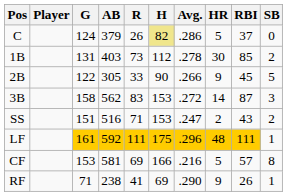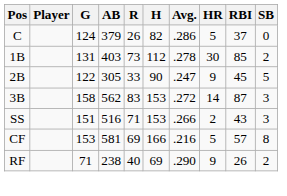(162, 35) khaki background -> (156, 35) no background
(190, 77) .266 -> (184, 77) .247
(190, 118) .247 -> (184, 118) .266
(272, 118) 2 -> (266, 118) 3
- row: (17, 139)
(136, 181) 41 -> (134, 160) 40
(272, 181) 1 -> (266, 160) 2
